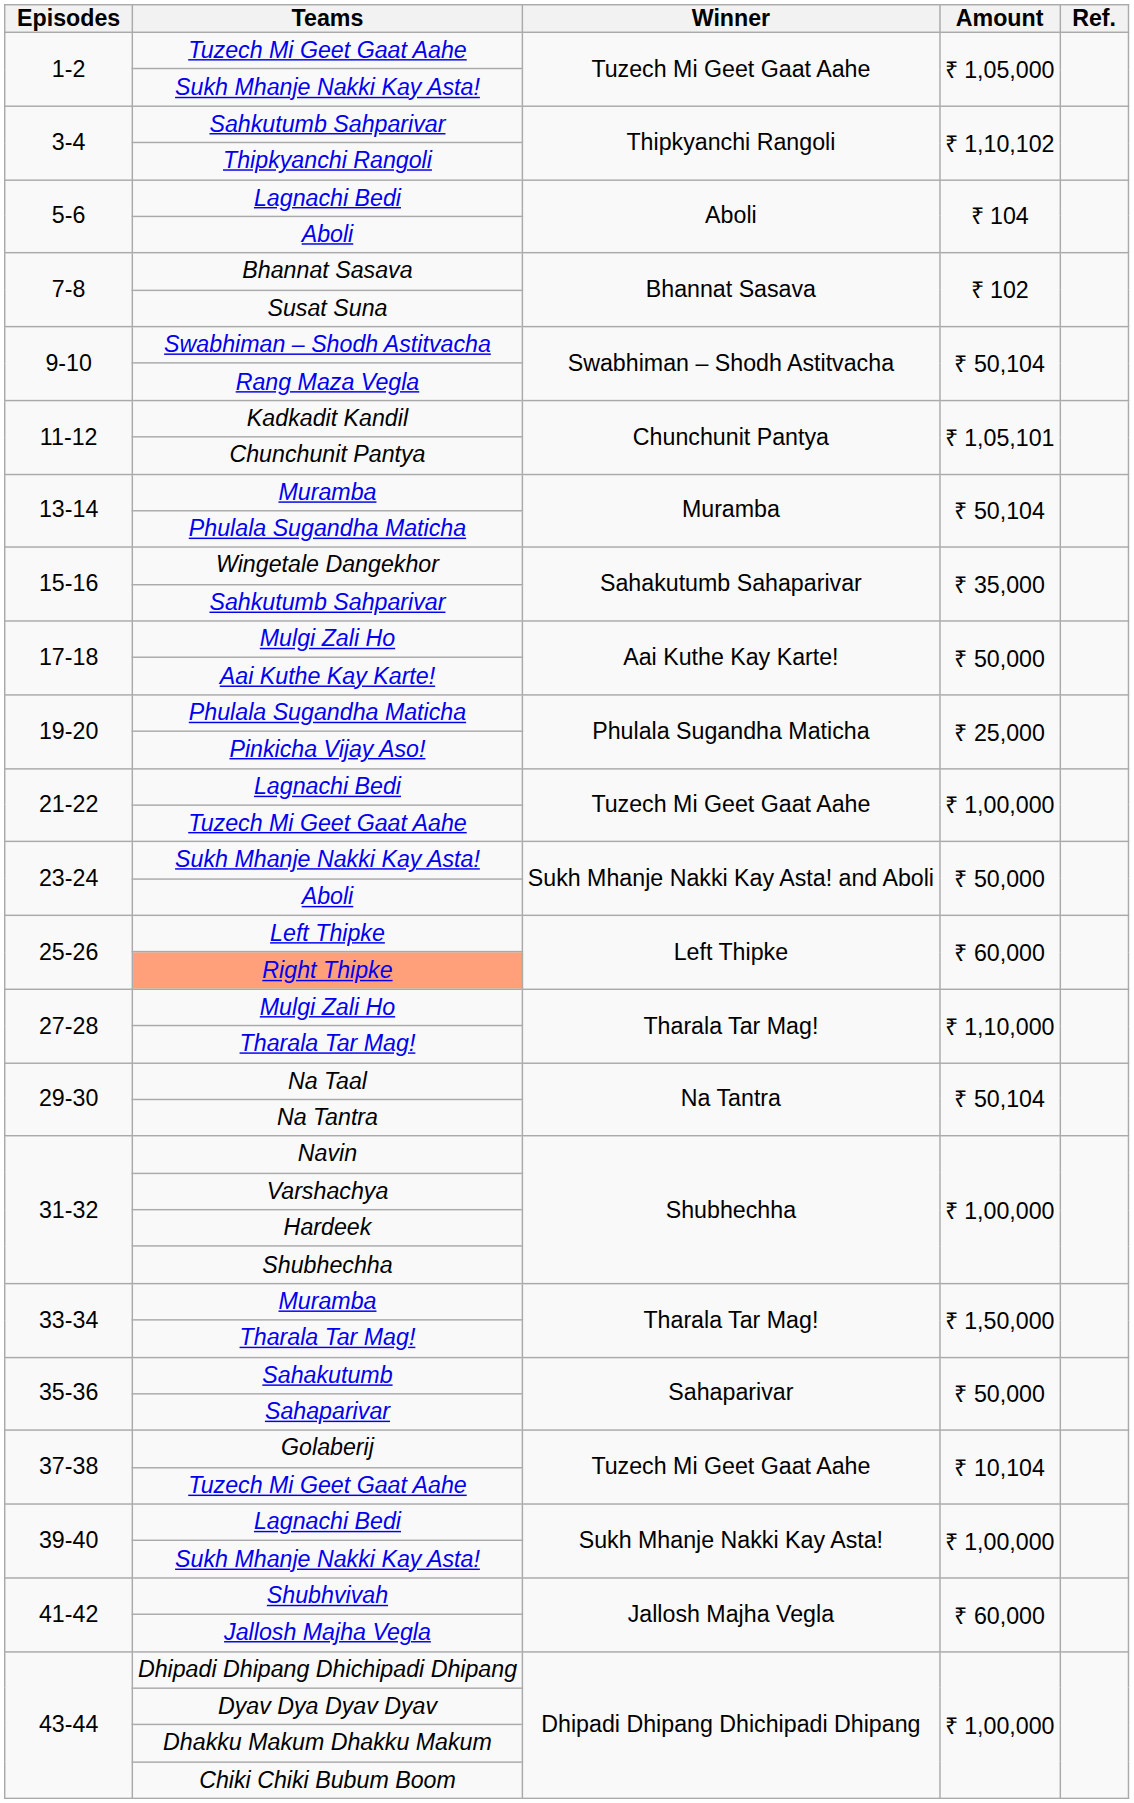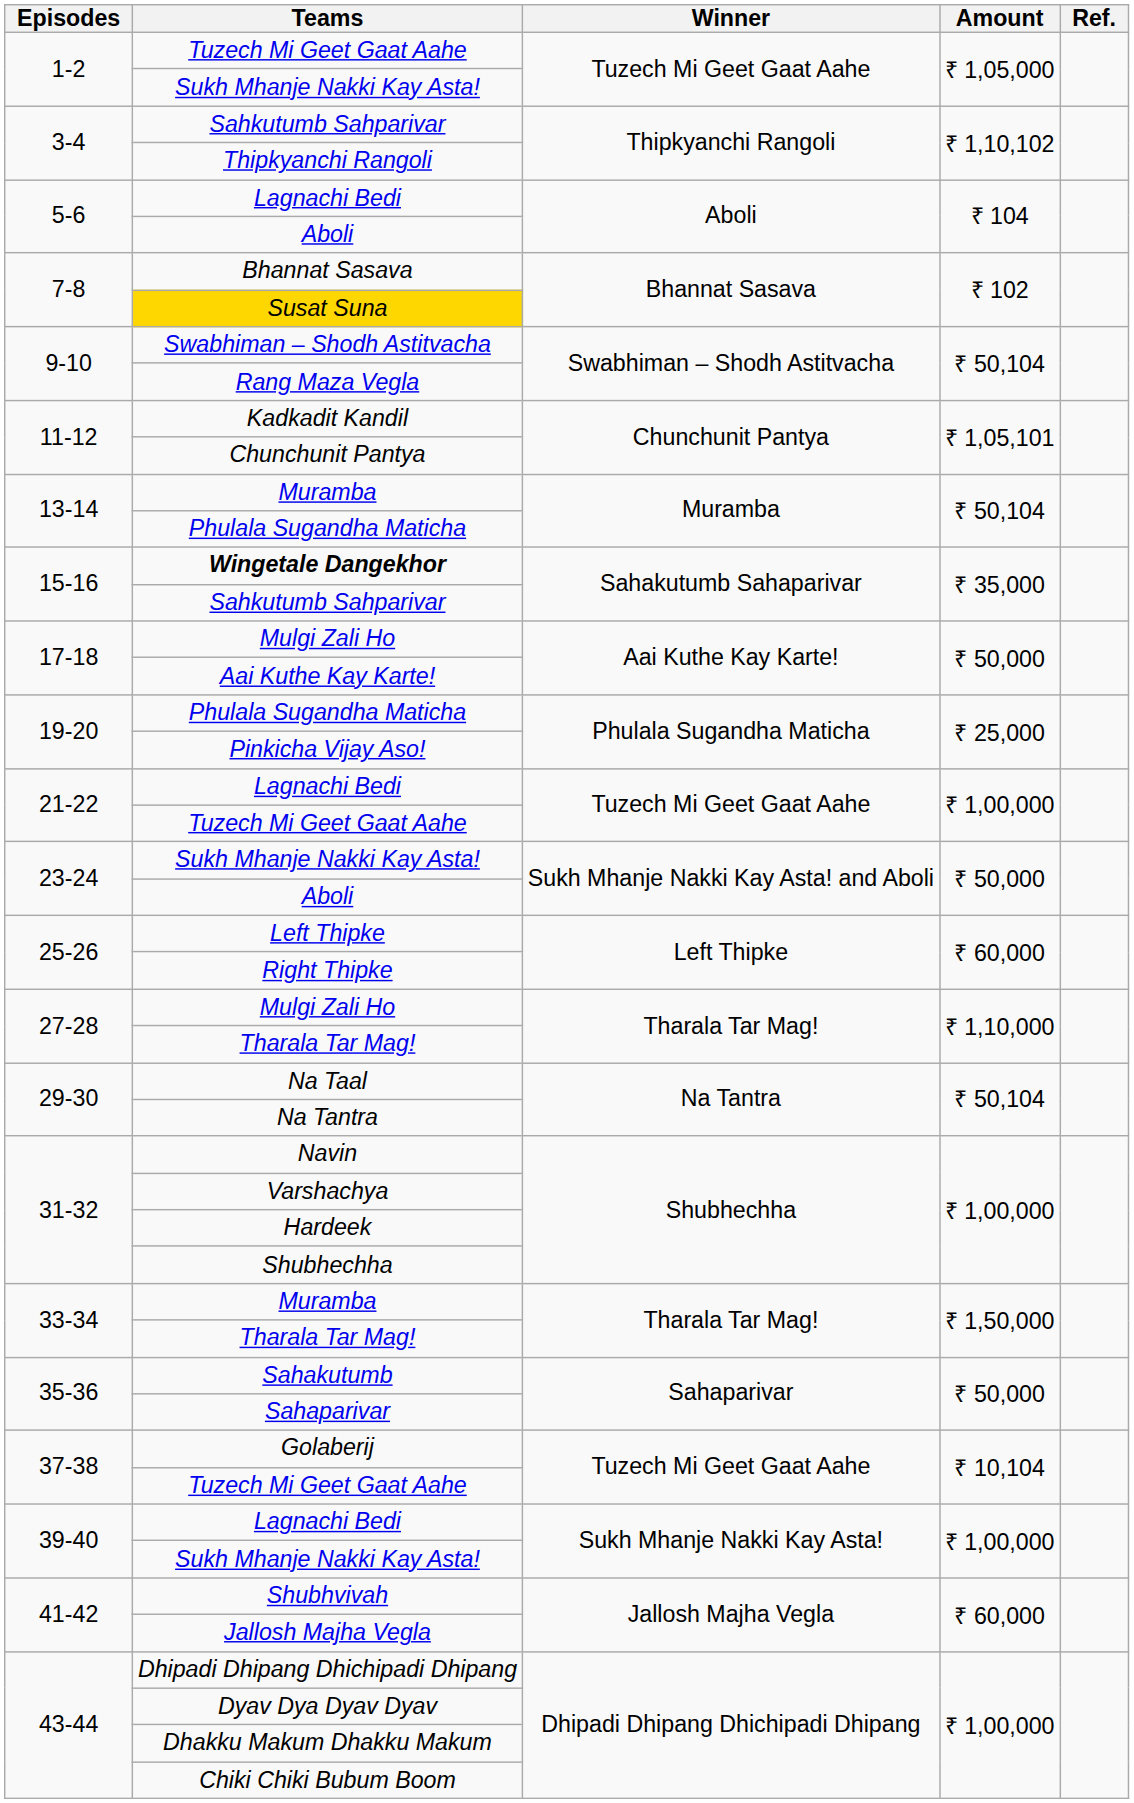(327, 308) no background -> (327, 308) gold background
(327, 565) normal -> (327, 565) bold
(327, 970) lightsalmon background -> (327, 970) no background
